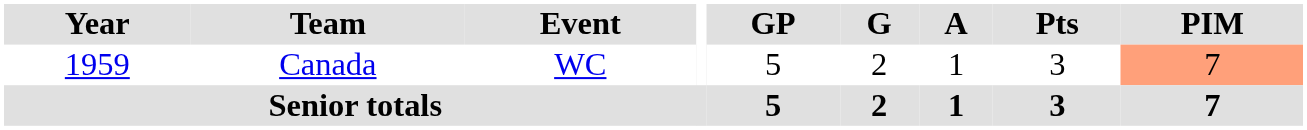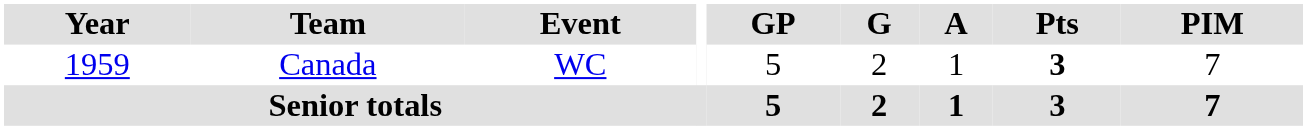(1057, 64) normal -> (1057, 64) bold
(1212, 64) lightsalmon background -> (1212, 64) no background
